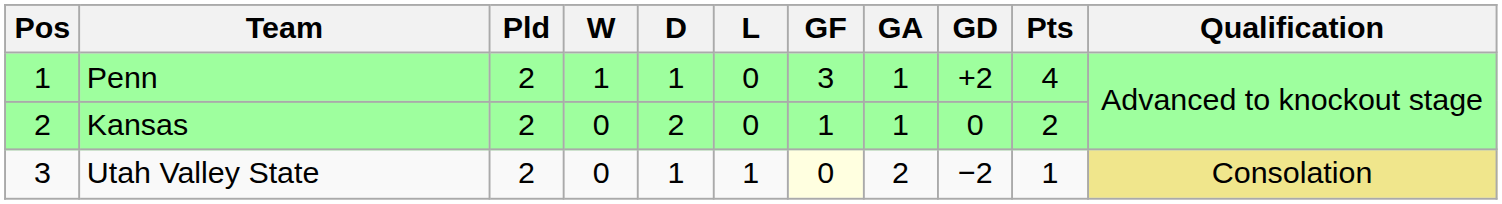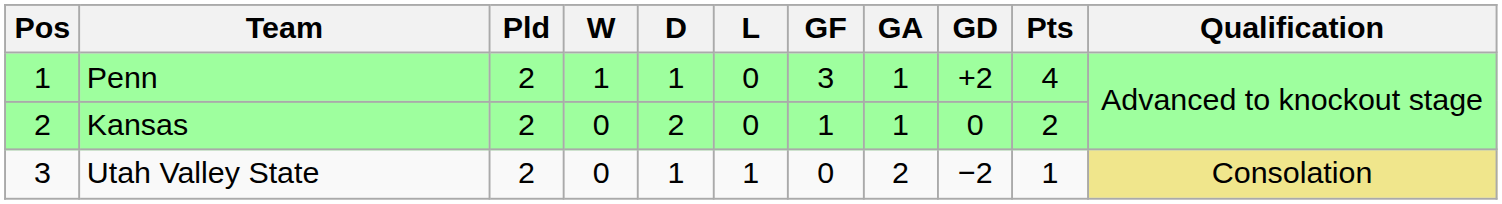(826, 173) lightyellow background -> (826, 173) no background
